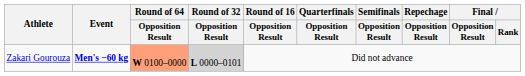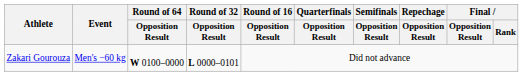(101, 58) bold -> (100, 58) normal
(159, 64) lightsalmon background -> (157, 64) no background
(216, 64) lightgrey background -> (214, 64) no background
